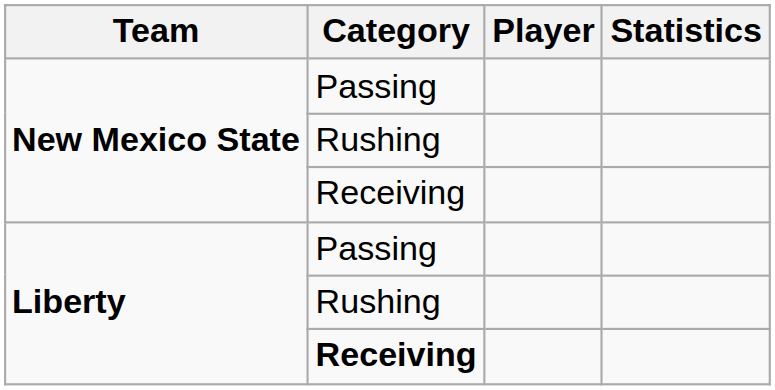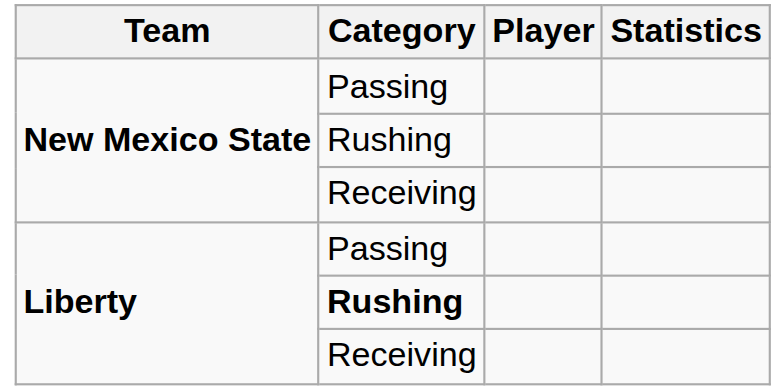(378, 301) normal -> (395, 301) bold
(396, 355) bold -> (402, 355) normal
